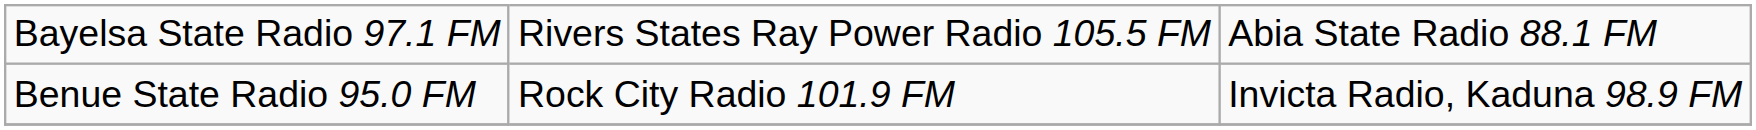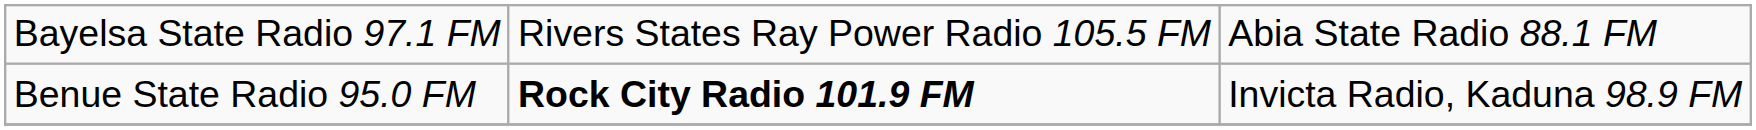(737, 93) normal -> (746, 93) bold
